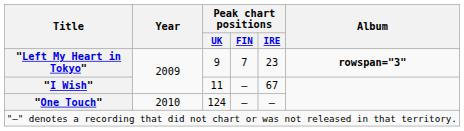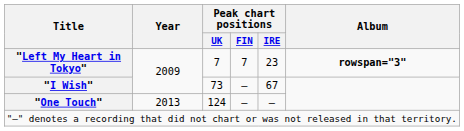(217, 63) 9 -> (217, 63) 7
(217, 85) 11 -> (217, 85) 73
(168, 102) 2010 -> (168, 102) 2013
